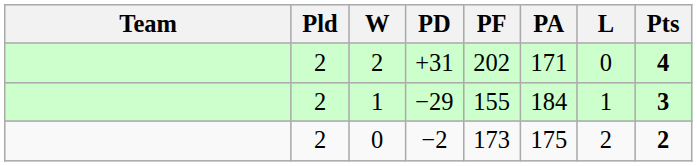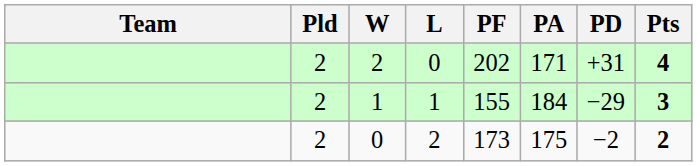columns swapped: (606, 23) <-> (434, 23)
